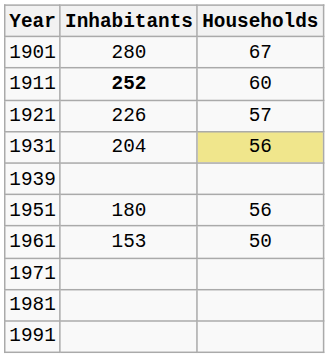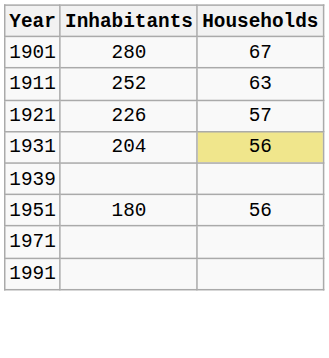(129, 84) bold -> (129, 84) normal
(260, 84) 60 -> (260, 84) 63
- row: (33, 242)
- row: (33, 305)
